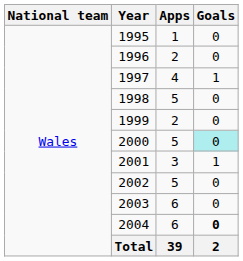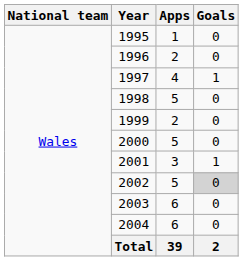(216, 141) paleturquoise background -> (216, 141) no background
(216, 183) no background -> (216, 183) lightgrey background
(216, 225) bold -> (216, 225) normal
